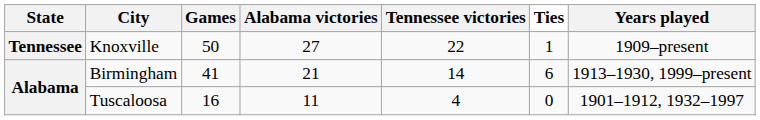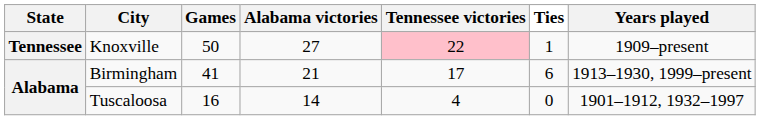(456, 45) no background -> (456, 45) pink background
(456, 73) 14 -> (456, 73) 17
(311, 100) 11 -> (311, 100) 14
